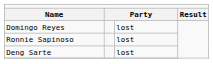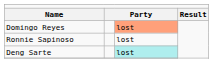(125, 26) no background -> (125, 26) lightsalmon background
(125, 52) no background -> (125, 52) paleturquoise background
